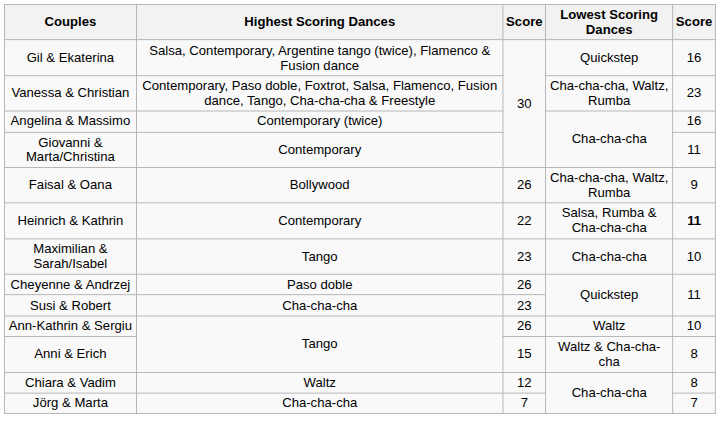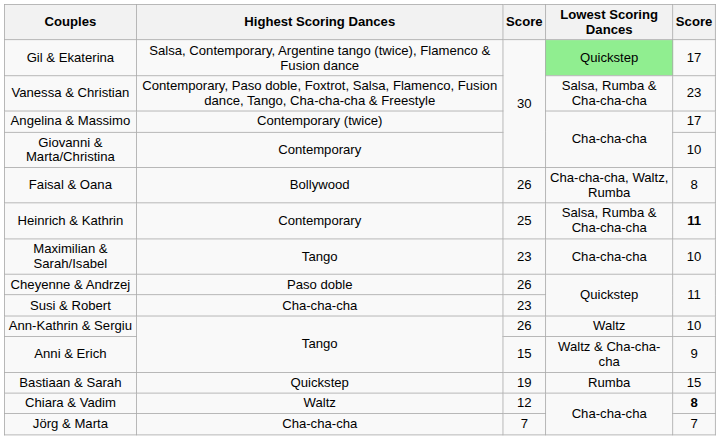(609, 57) no background -> (609, 57) lightgreen background
(694, 57) 16 -> (694, 57) 17
(609, 93) Cha-cha-cha, Waltz, Rumba -> (609, 93) Salsa, Rumba & Cha-cha-cha
(694, 121) 16 -> (694, 121) 17
(694, 149) 11 -> (694, 149) 10
(694, 185) 9 -> (694, 185) 8
(524, 220) 22 -> (524, 220) 25
(694, 354) 8 -> (694, 354) 9
+ row: (70, 382)
(694, 382) normal -> (694, 403) bold
